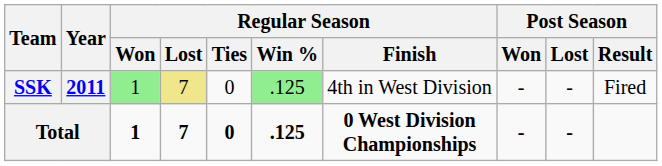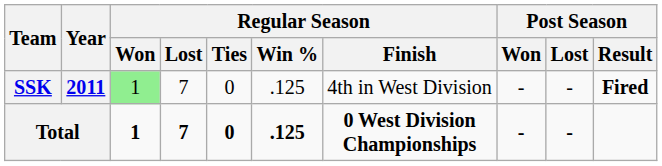(184, 87) khaki background -> (184, 87) no background
(287, 87) lightgreen background -> (287, 87) no background
(625, 87) normal -> (625, 87) bold
